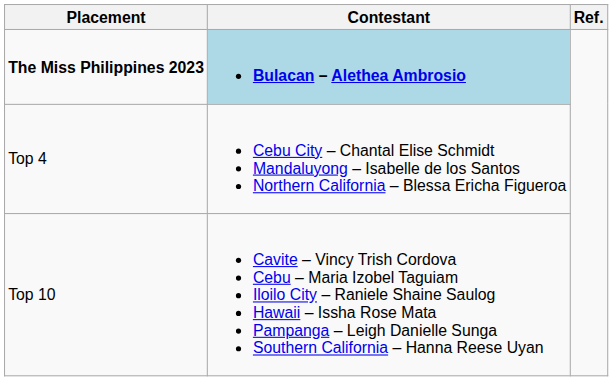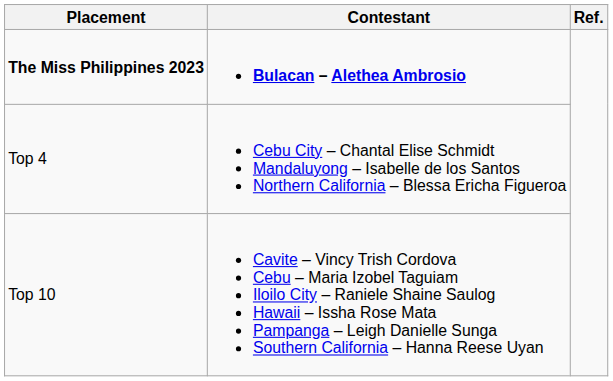(389, 76) lightblue background -> (389, 76) no background
